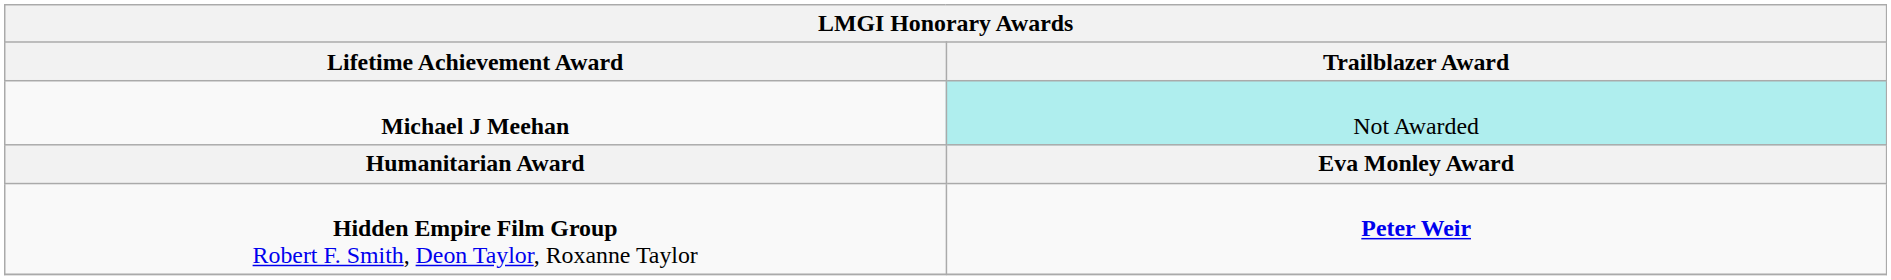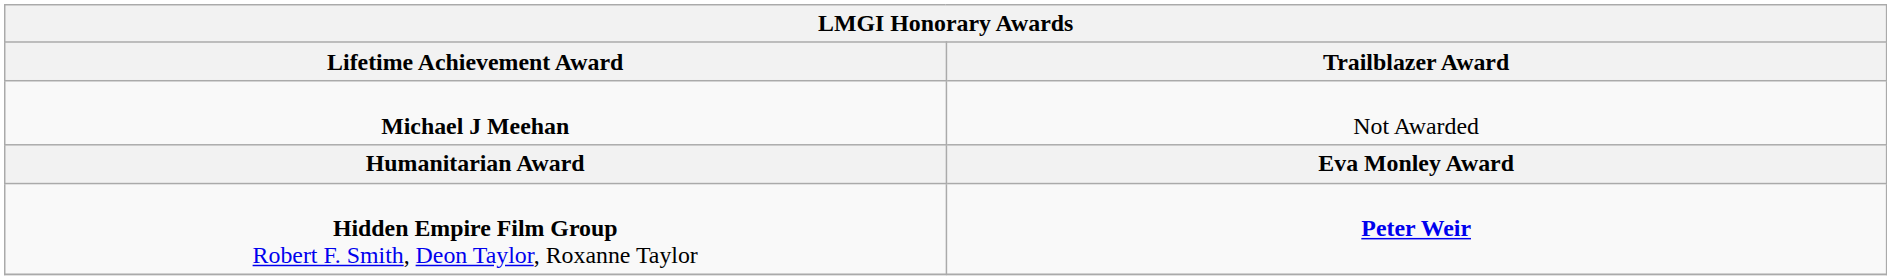(1416, 125) paleturquoise background -> (1416, 125) no background
